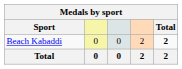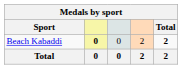(96, 42) normal -> (96, 42) bold
